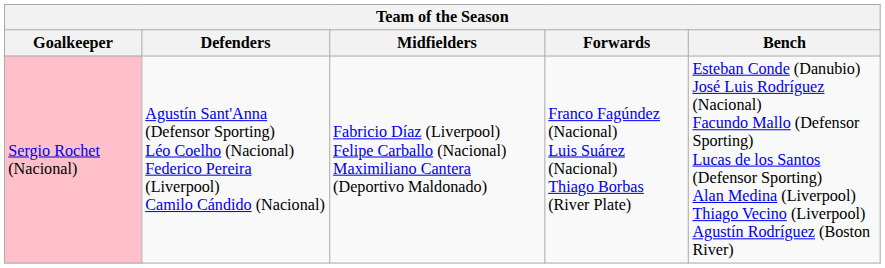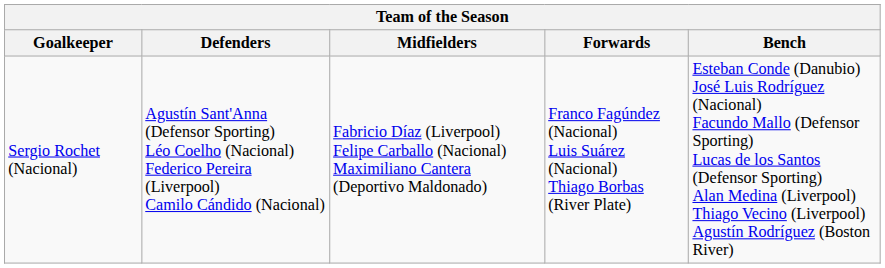(54, 159) pink background -> (54, 159) no background
